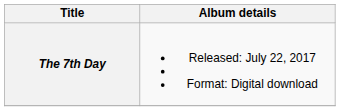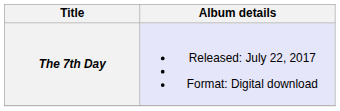(238, 71) no background -> (238, 71) lavender background
